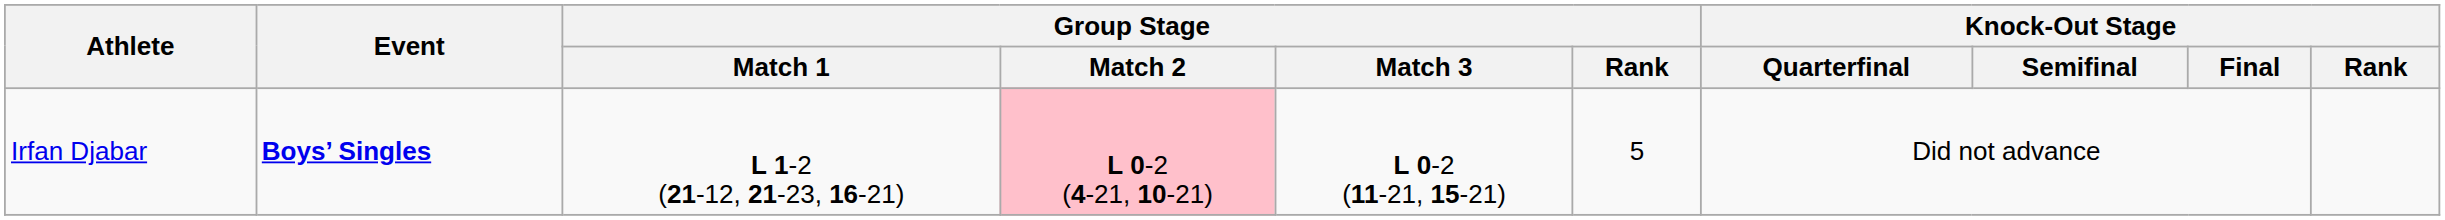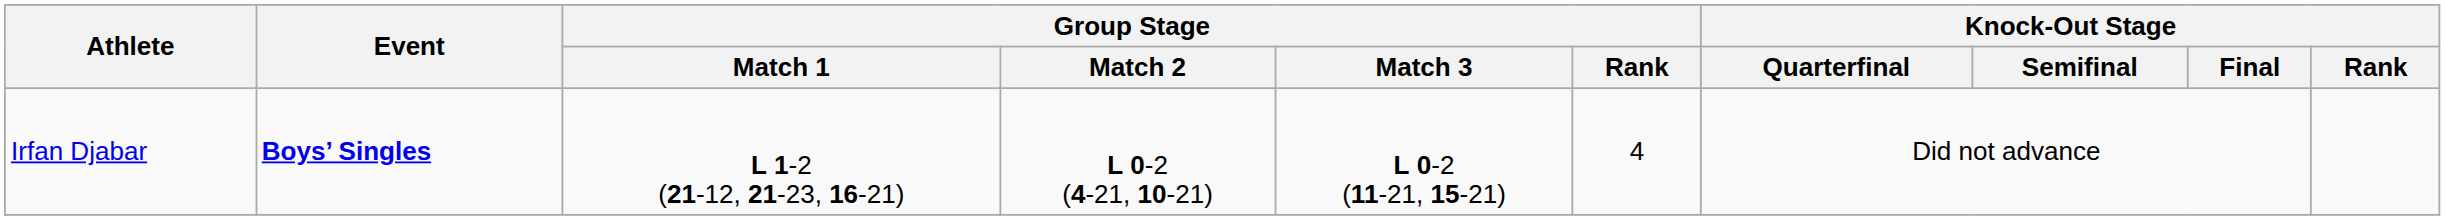(1138, 181) pink background -> (1138, 181) no background
(1637, 152) 5 -> (1637, 152) 4
